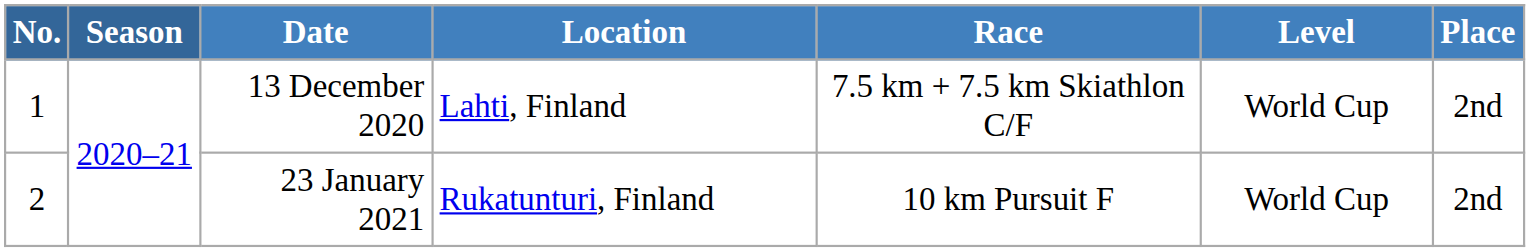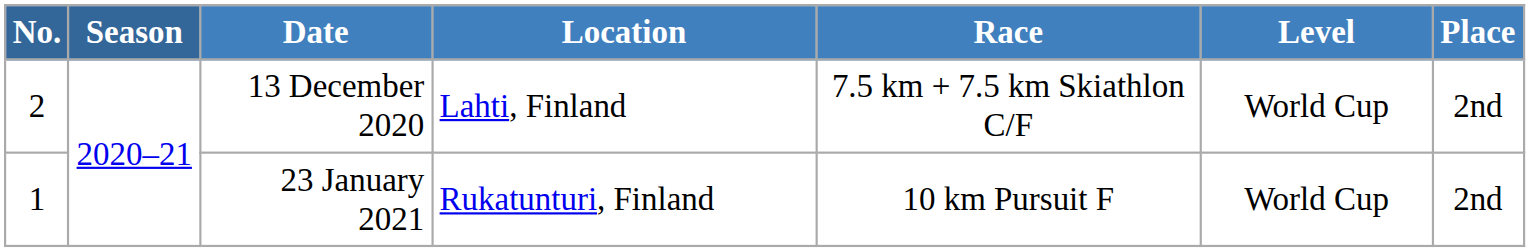(37, 105) 1 -> (37, 105) 2
(37, 199) 2 -> (37, 199) 1
